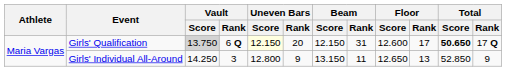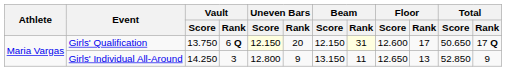(202, 43) lightgrey background -> (202, 43) no background
(361, 43) no background -> (361, 43) lightyellow background
(456, 43) bold -> (456, 43) normal
